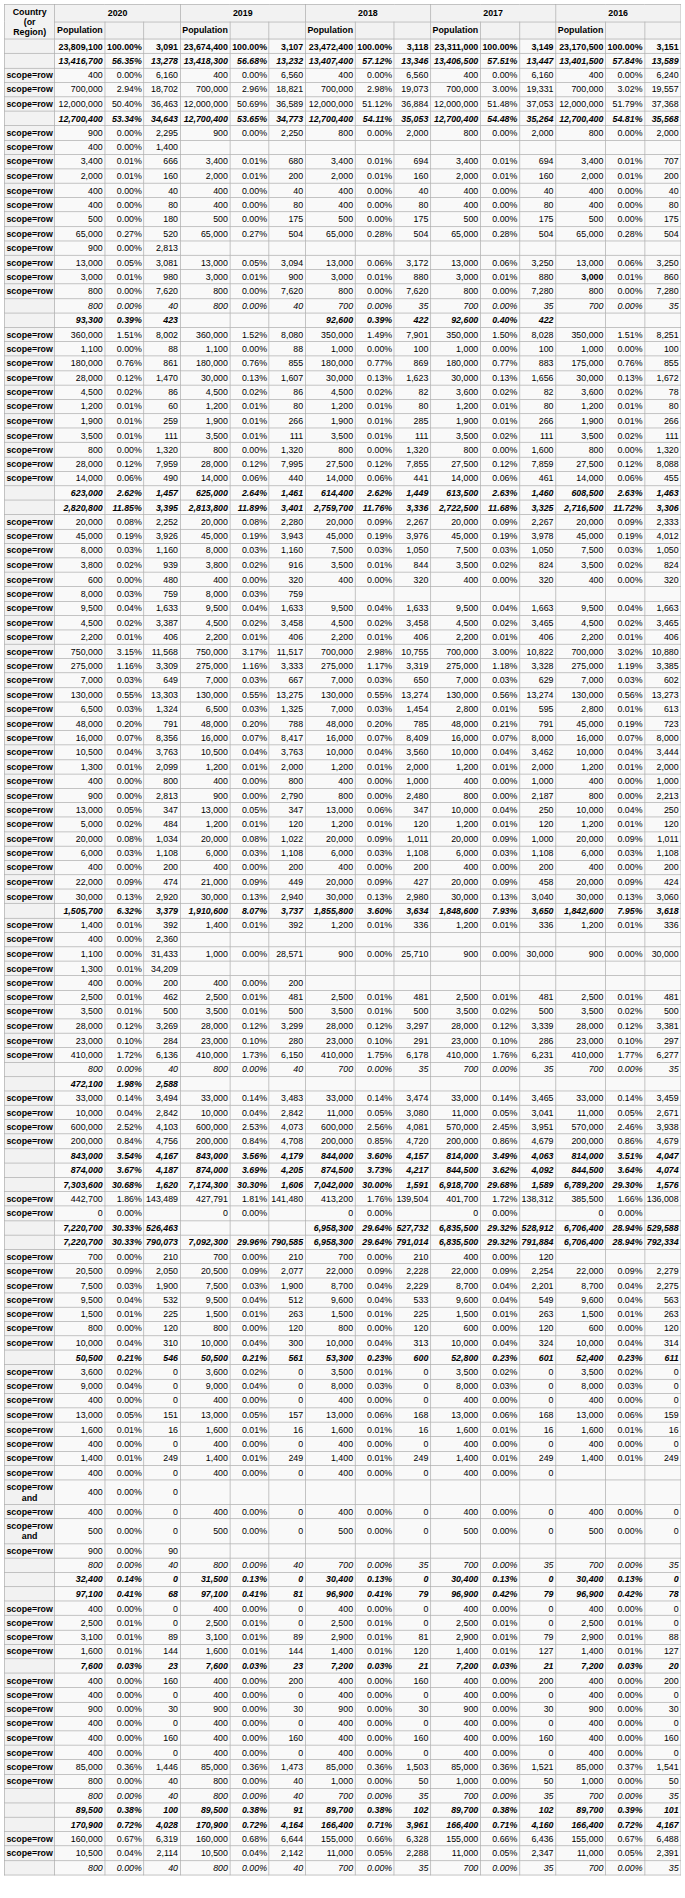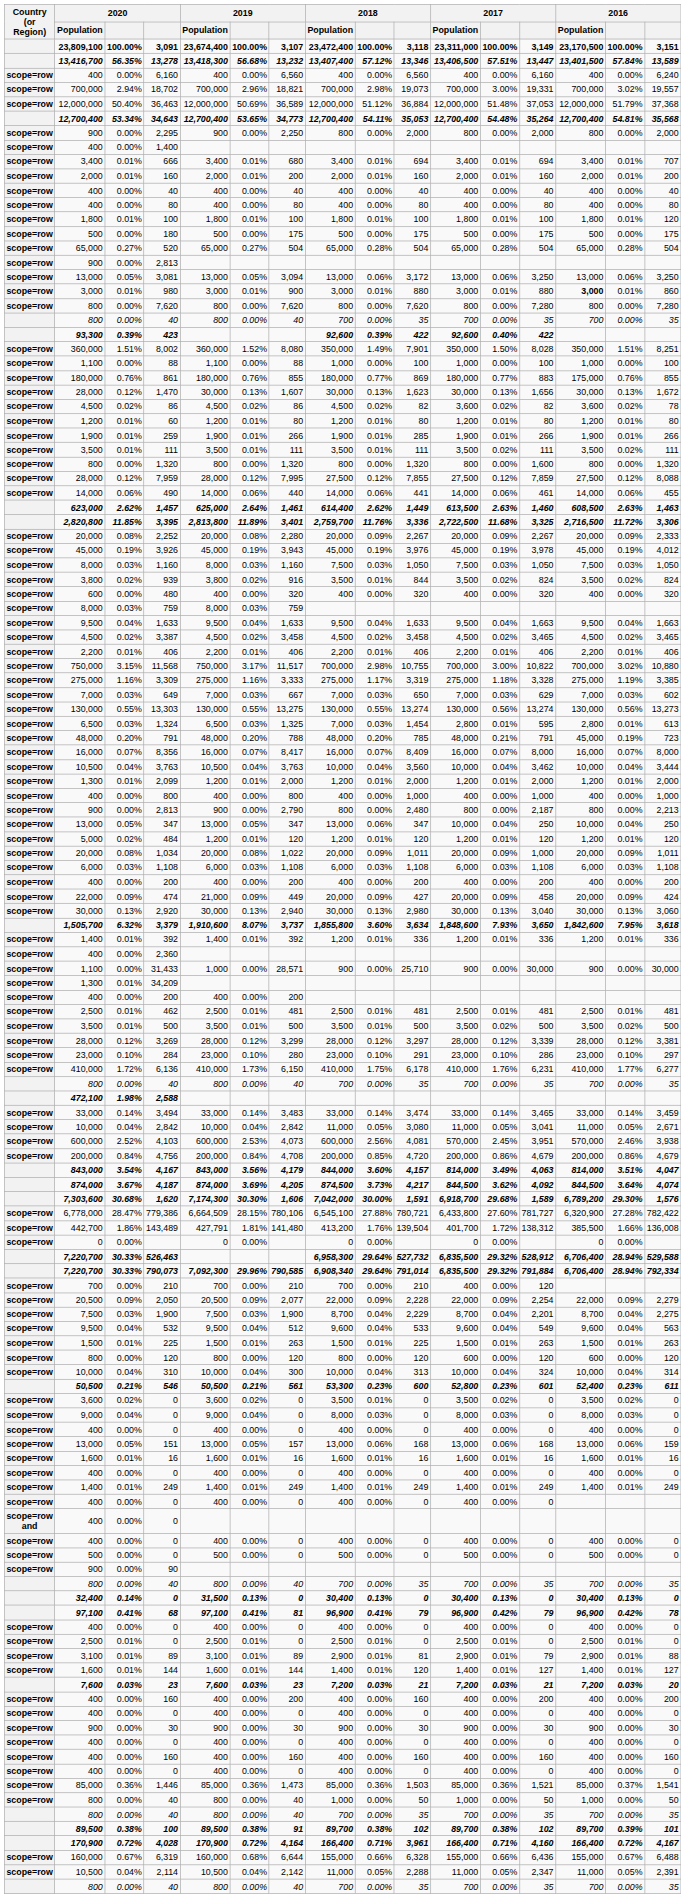+ row: (92, 219)
+ row: (83, 1213)
(333, 1242) 6,958,300 -> (333, 1271) 6,908,340
(30, 1531) scope=row and -> (30, 1555) scope=row
